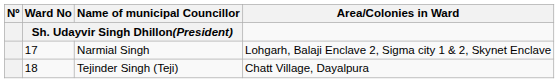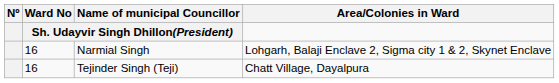(31, 50) 17 -> (31, 50) 16
(31, 68) 18 -> (31, 68) 16
